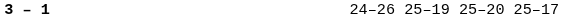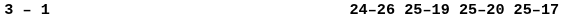(454, 10) normal -> (454, 10) bold
